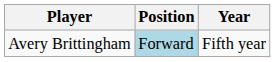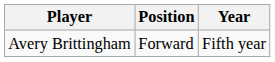(166, 43) lightblue background -> (166, 43) no background
